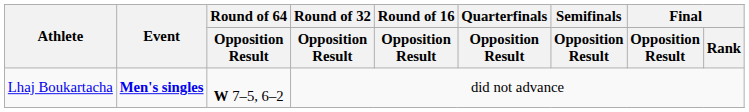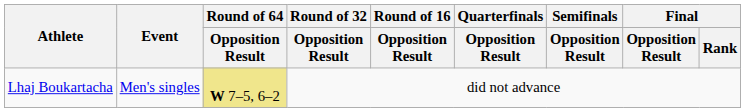(162, 87) bold -> (160, 87) normal
(249, 95) no background -> (245, 95) khaki background
